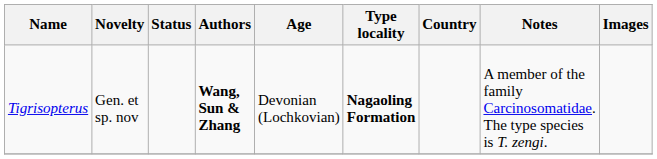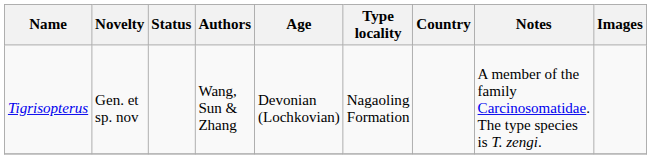(219, 107) bold -> (218, 107) normal
(381, 107) bold -> (378, 107) normal
